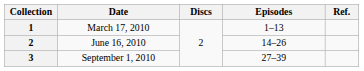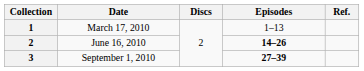(274, 43) normal -> (274, 43) bold
(274, 58) normal -> (274, 58) bold
